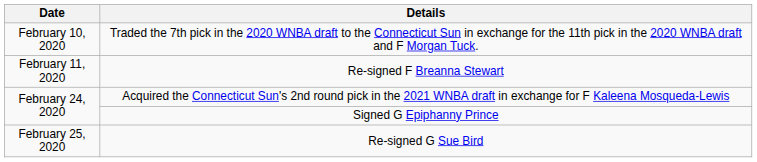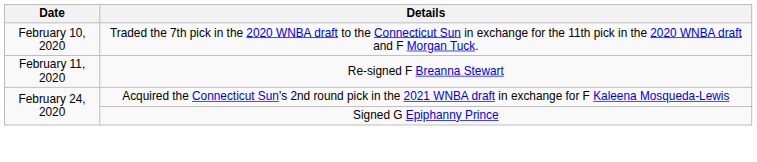- row: (426, 141)
